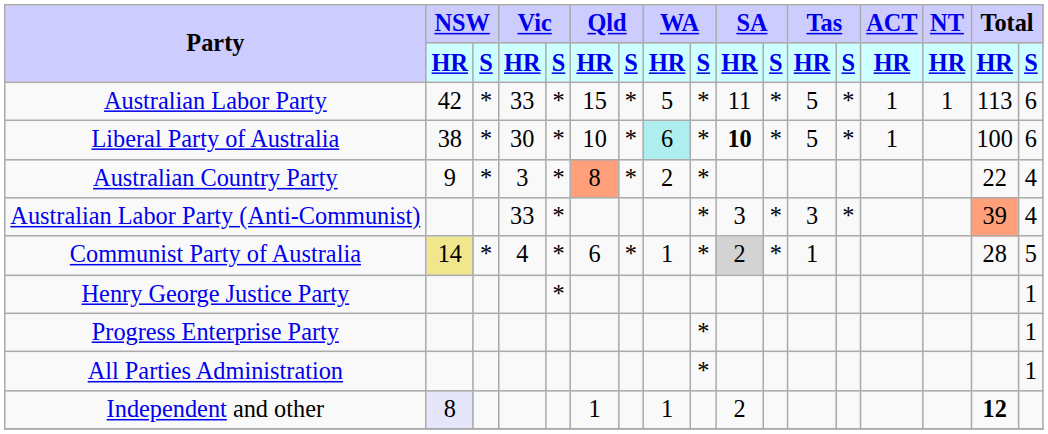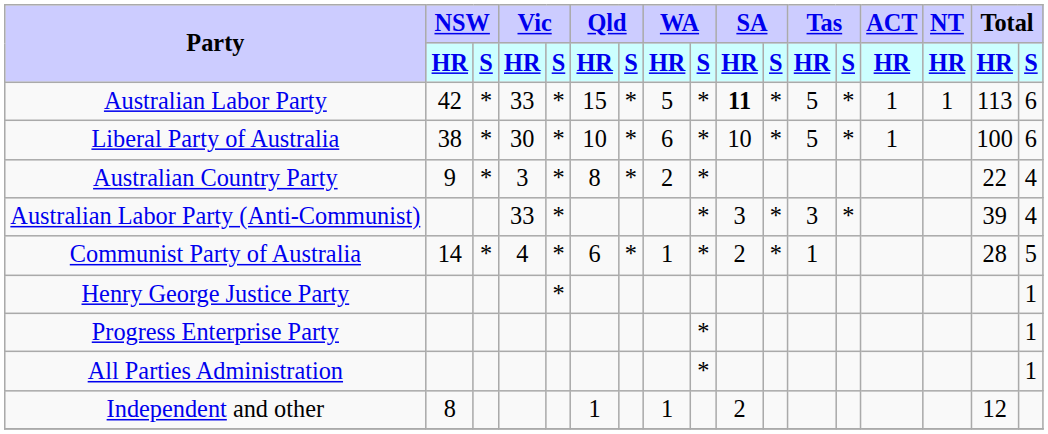(740, 100) normal -> (740, 100) bold
(667, 139) paleturquoise background -> (667, 139) no background
(740, 139) bold -> (740, 139) normal
(595, 178) lightsalmon background -> (595, 178) no background
(995, 216) lightsalmon background -> (995, 216) no background
(450, 255) khaki background -> (450, 255) no background
(740, 255) lightgrey background -> (740, 255) no background
(450, 409) lavender background -> (450, 409) no background
(995, 409) bold -> (995, 409) normal
